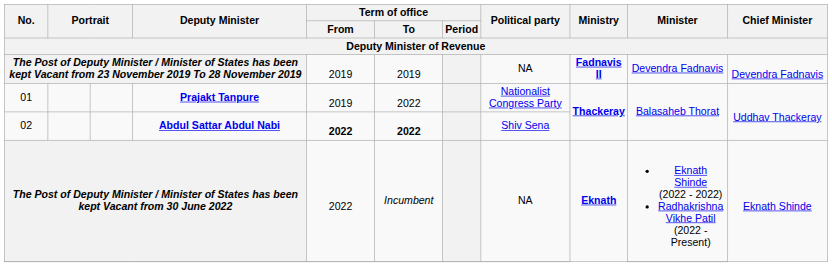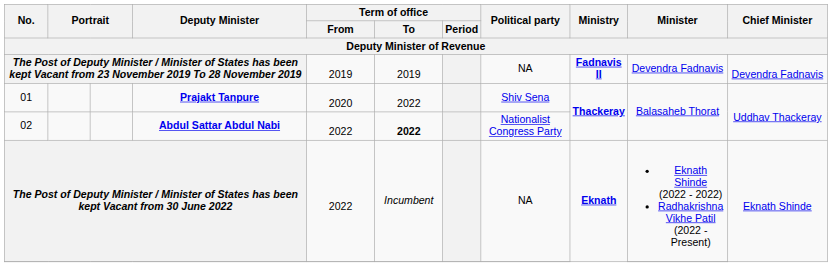(341, 103) 2019 -> (341, 103) 2020
(525, 97) Nationalist Congress Party -> (525, 97) Shiv Sena
(341, 132) bold -> (341, 132) normal
(525, 126) Shiv Sena -> (525, 126) Nationalist Congress Party
